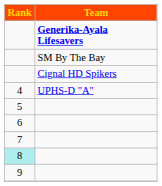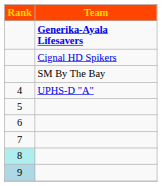(71, 57) SM By The Bay -> (77, 57) Cignal HD Spikers
(77, 73) Cignal HD Spikers -> (71, 73) SM By The Bay
(20, 172) no background -> (20, 172) lightblue background
